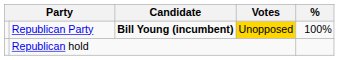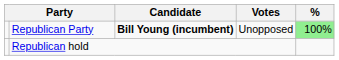(266, 30) gold background -> (266, 30) no background
(318, 30) no background -> (318, 30) lightgreen background
